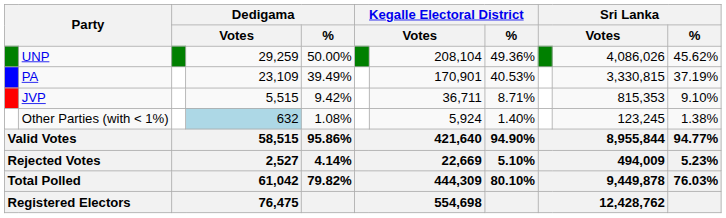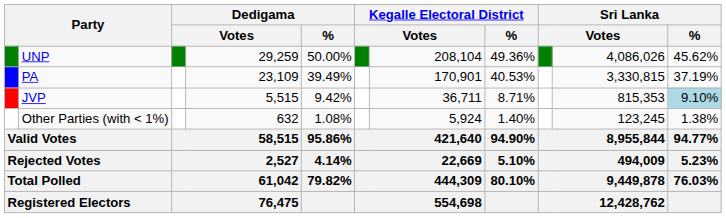(700, 98) no background -> (700, 98) lightblue background
(288, 118) lightblue background -> (288, 118) no background
